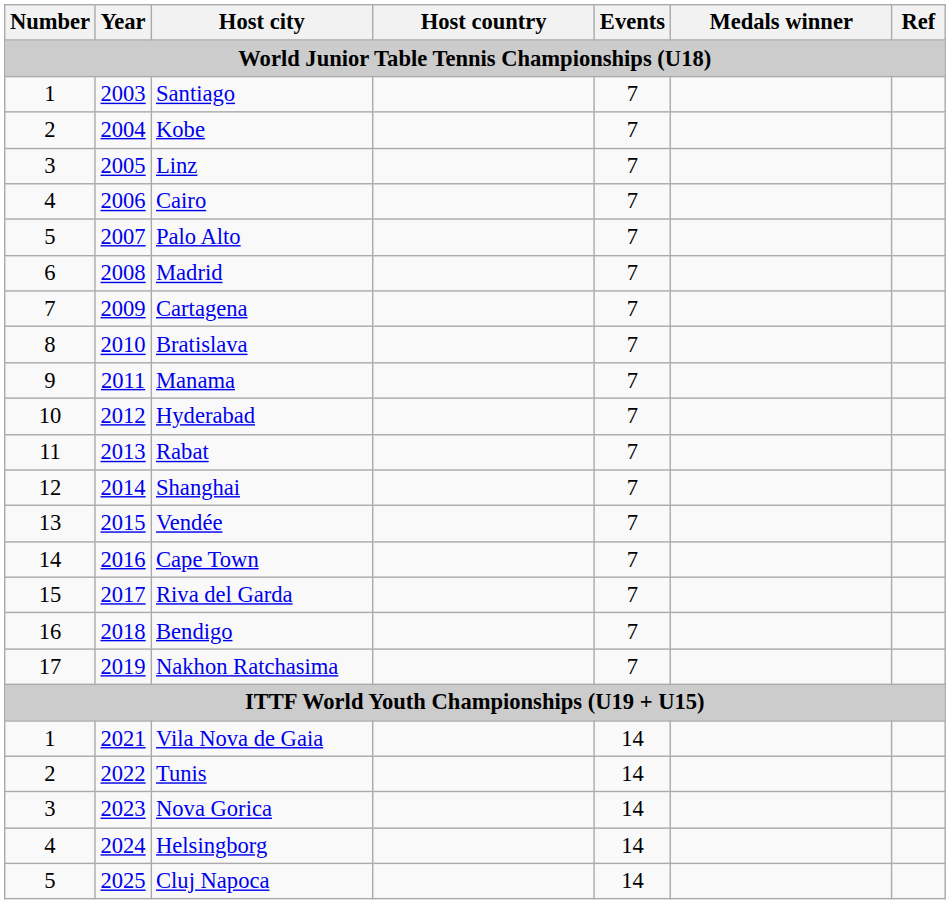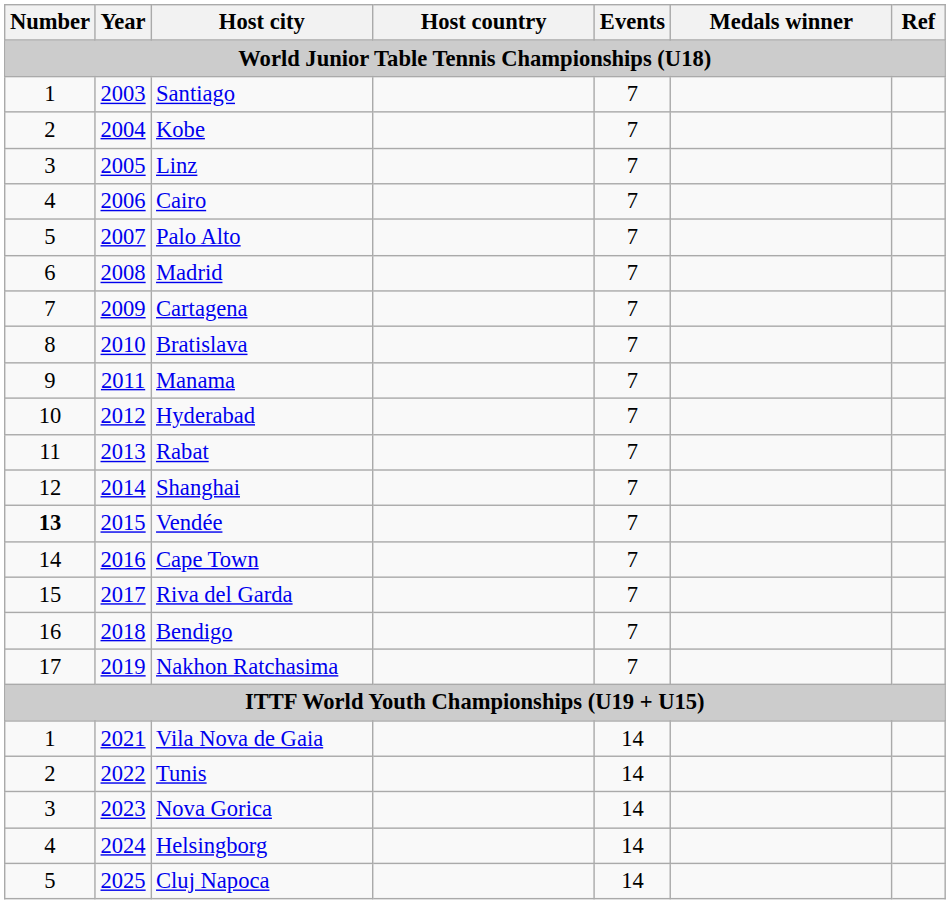(50, 523) normal -> (50, 523) bold
